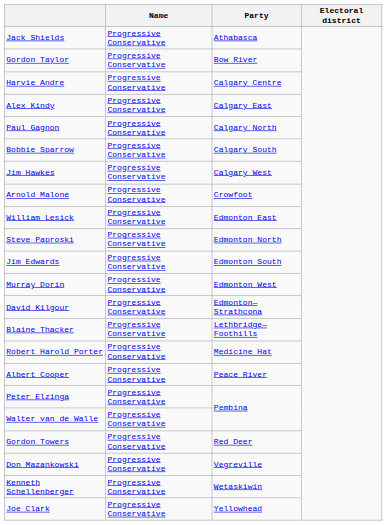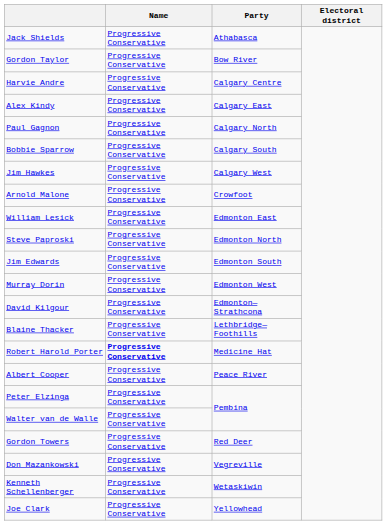(136, 352) normal -> (136, 352) bold
